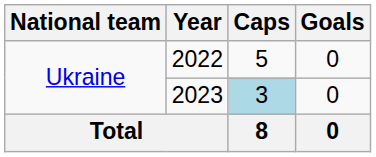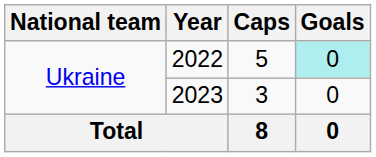(333, 59) no background -> (333, 59) paleturquoise background
(262, 95) lightblue background -> (262, 95) no background
